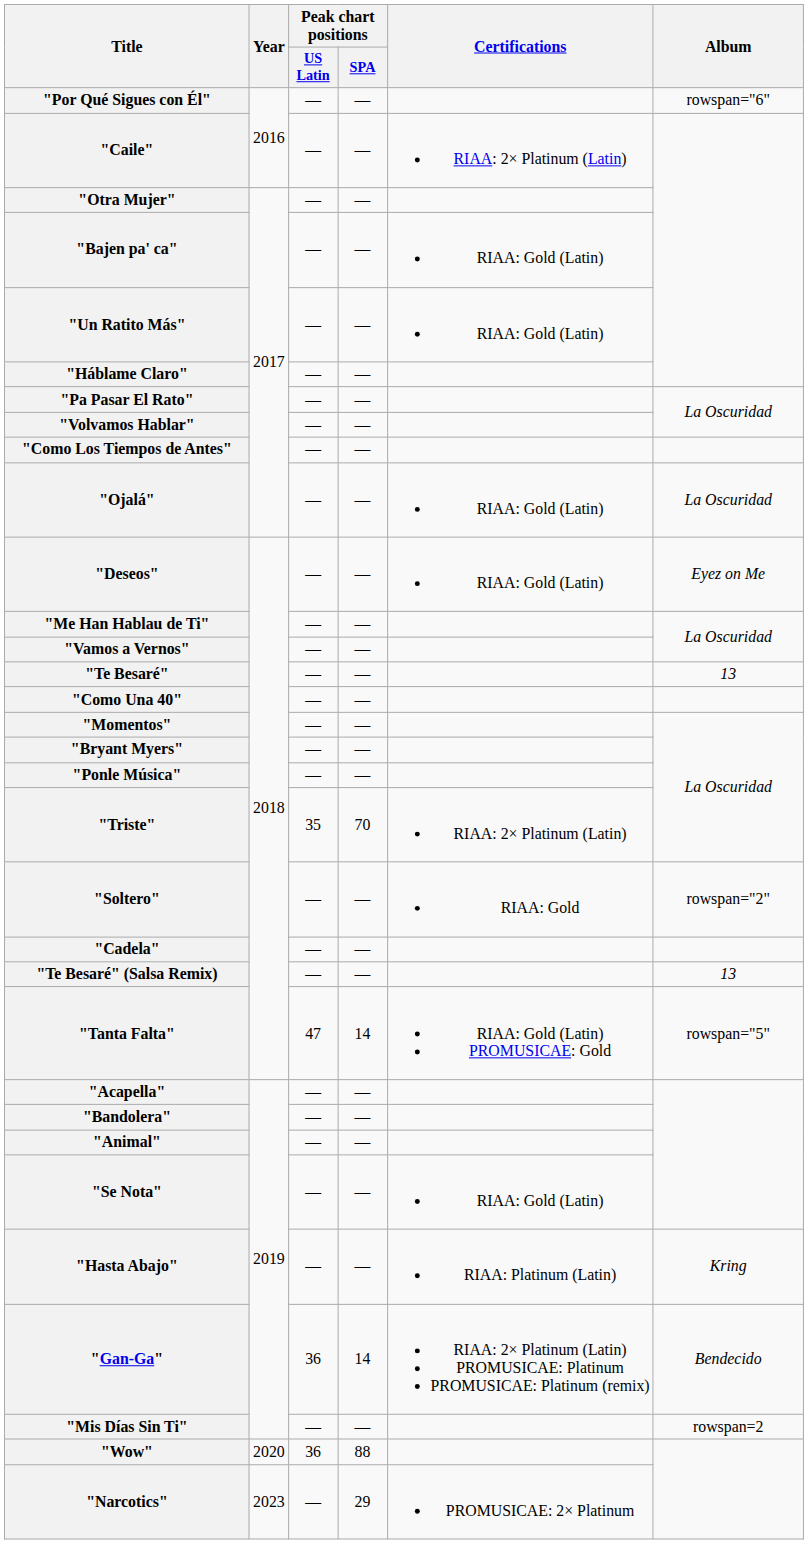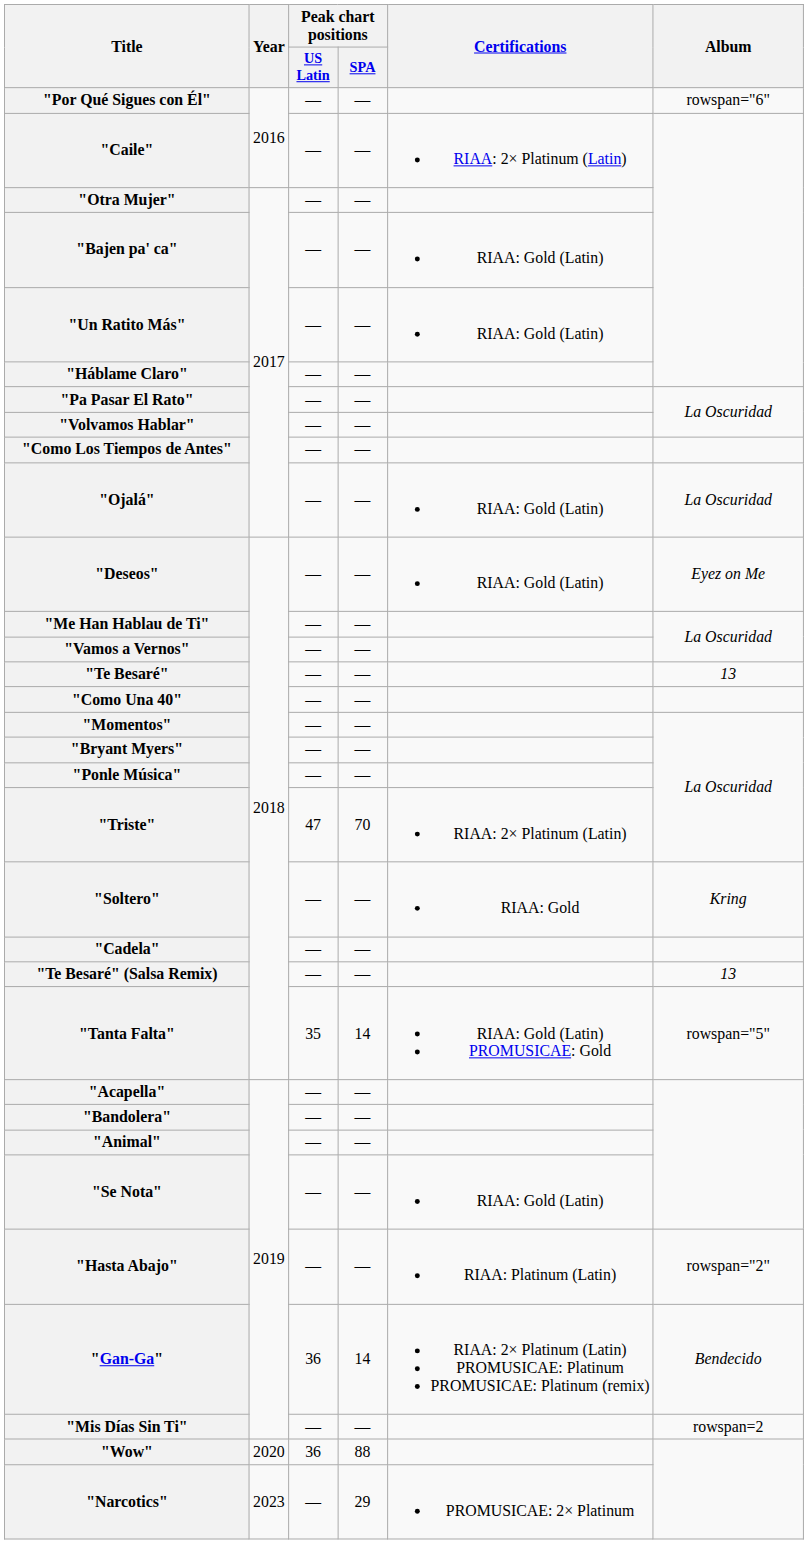(313, 824) 35 -> (313, 824) 47
(728, 899) rowspan="2" -> (728, 899) Kring
(313, 1033) 47 -> (313, 1033) 35
(728, 1266) Kring -> (728, 1266) rowspan="2"
